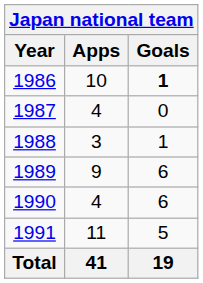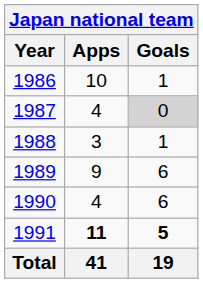(163, 80) bold -> (163, 80) normal
(163, 111) no background -> (163, 111) lightgrey background
(96, 232) normal -> (96, 232) bold
(163, 232) normal -> (163, 232) bold
